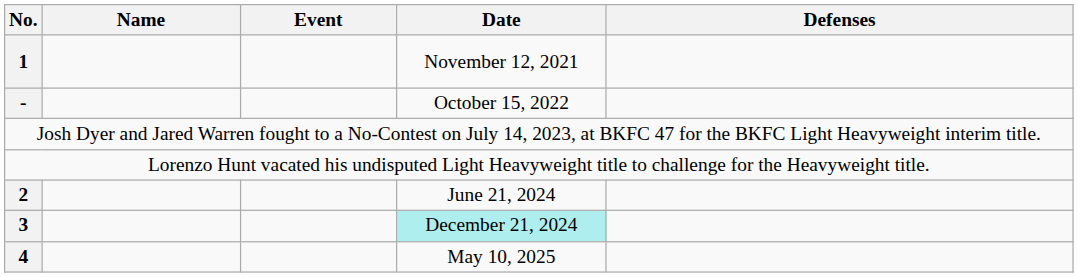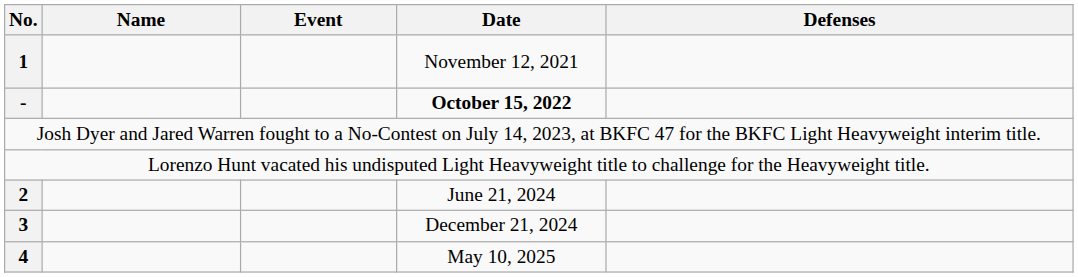(501, 103) normal -> (501, 103) bold
(501, 225) paleturquoise background -> (501, 225) no background
